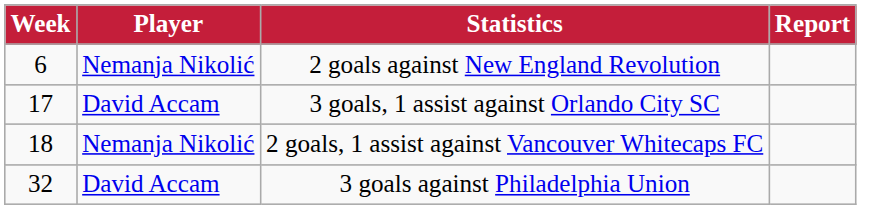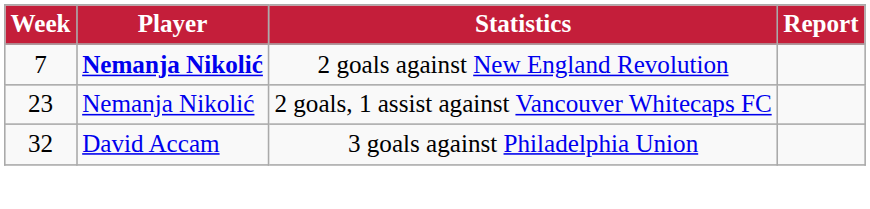(41, 64) 6 -> (41, 64) 7
(168, 64) normal -> (173, 64) bold
- row: (515, 104)
(41, 143) 18 -> (41, 104) 23
